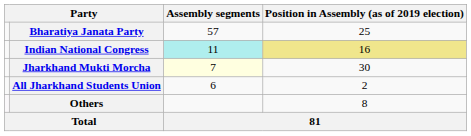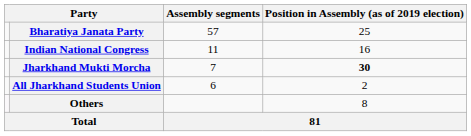(213, 49) paleturquoise background -> (213, 49) no background
(364, 49) khaki background -> (364, 49) no background
(213, 67) lightyellow background -> (213, 67) no background
(364, 67) normal -> (364, 67) bold
